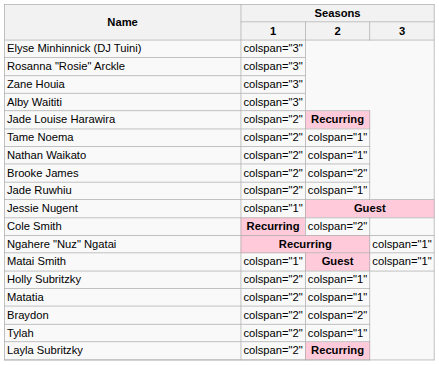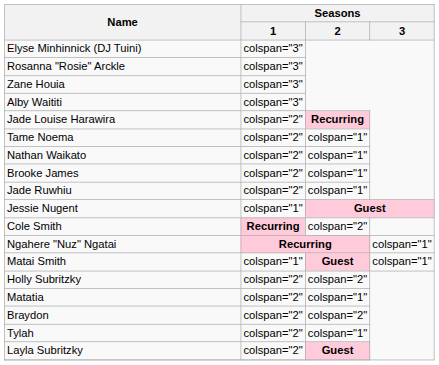(338, 173) colspan="2" -> (338, 173) colspan="1"
(338, 279) colspan="1" -> (338, 279) colspan="2"
(338, 350) Recurring -> (338, 350) Guest
